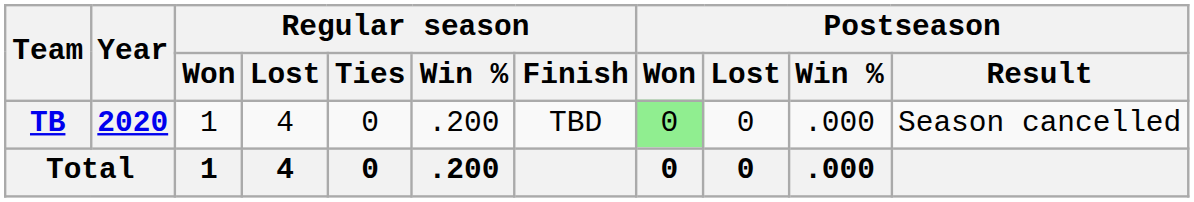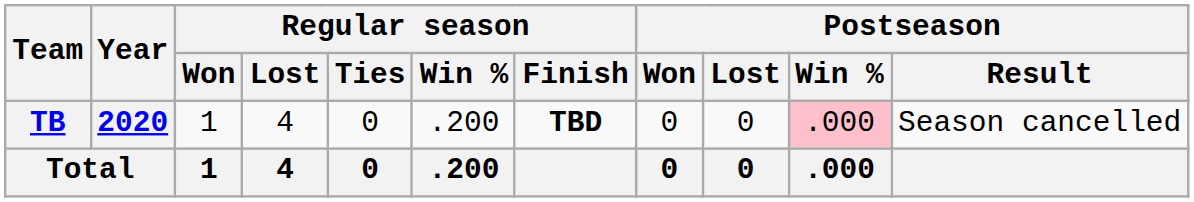(576, 125) normal -> (576, 125) bold
(669, 125) lightgreen background -> (669, 125) no background
(840, 125) no background -> (840, 125) pink background
